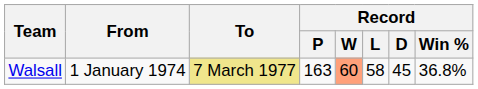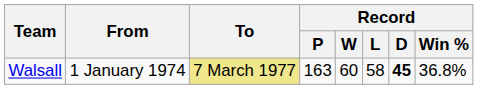(349, 71) lightsalmon background -> (349, 71) no background
(402, 71) normal -> (402, 71) bold
